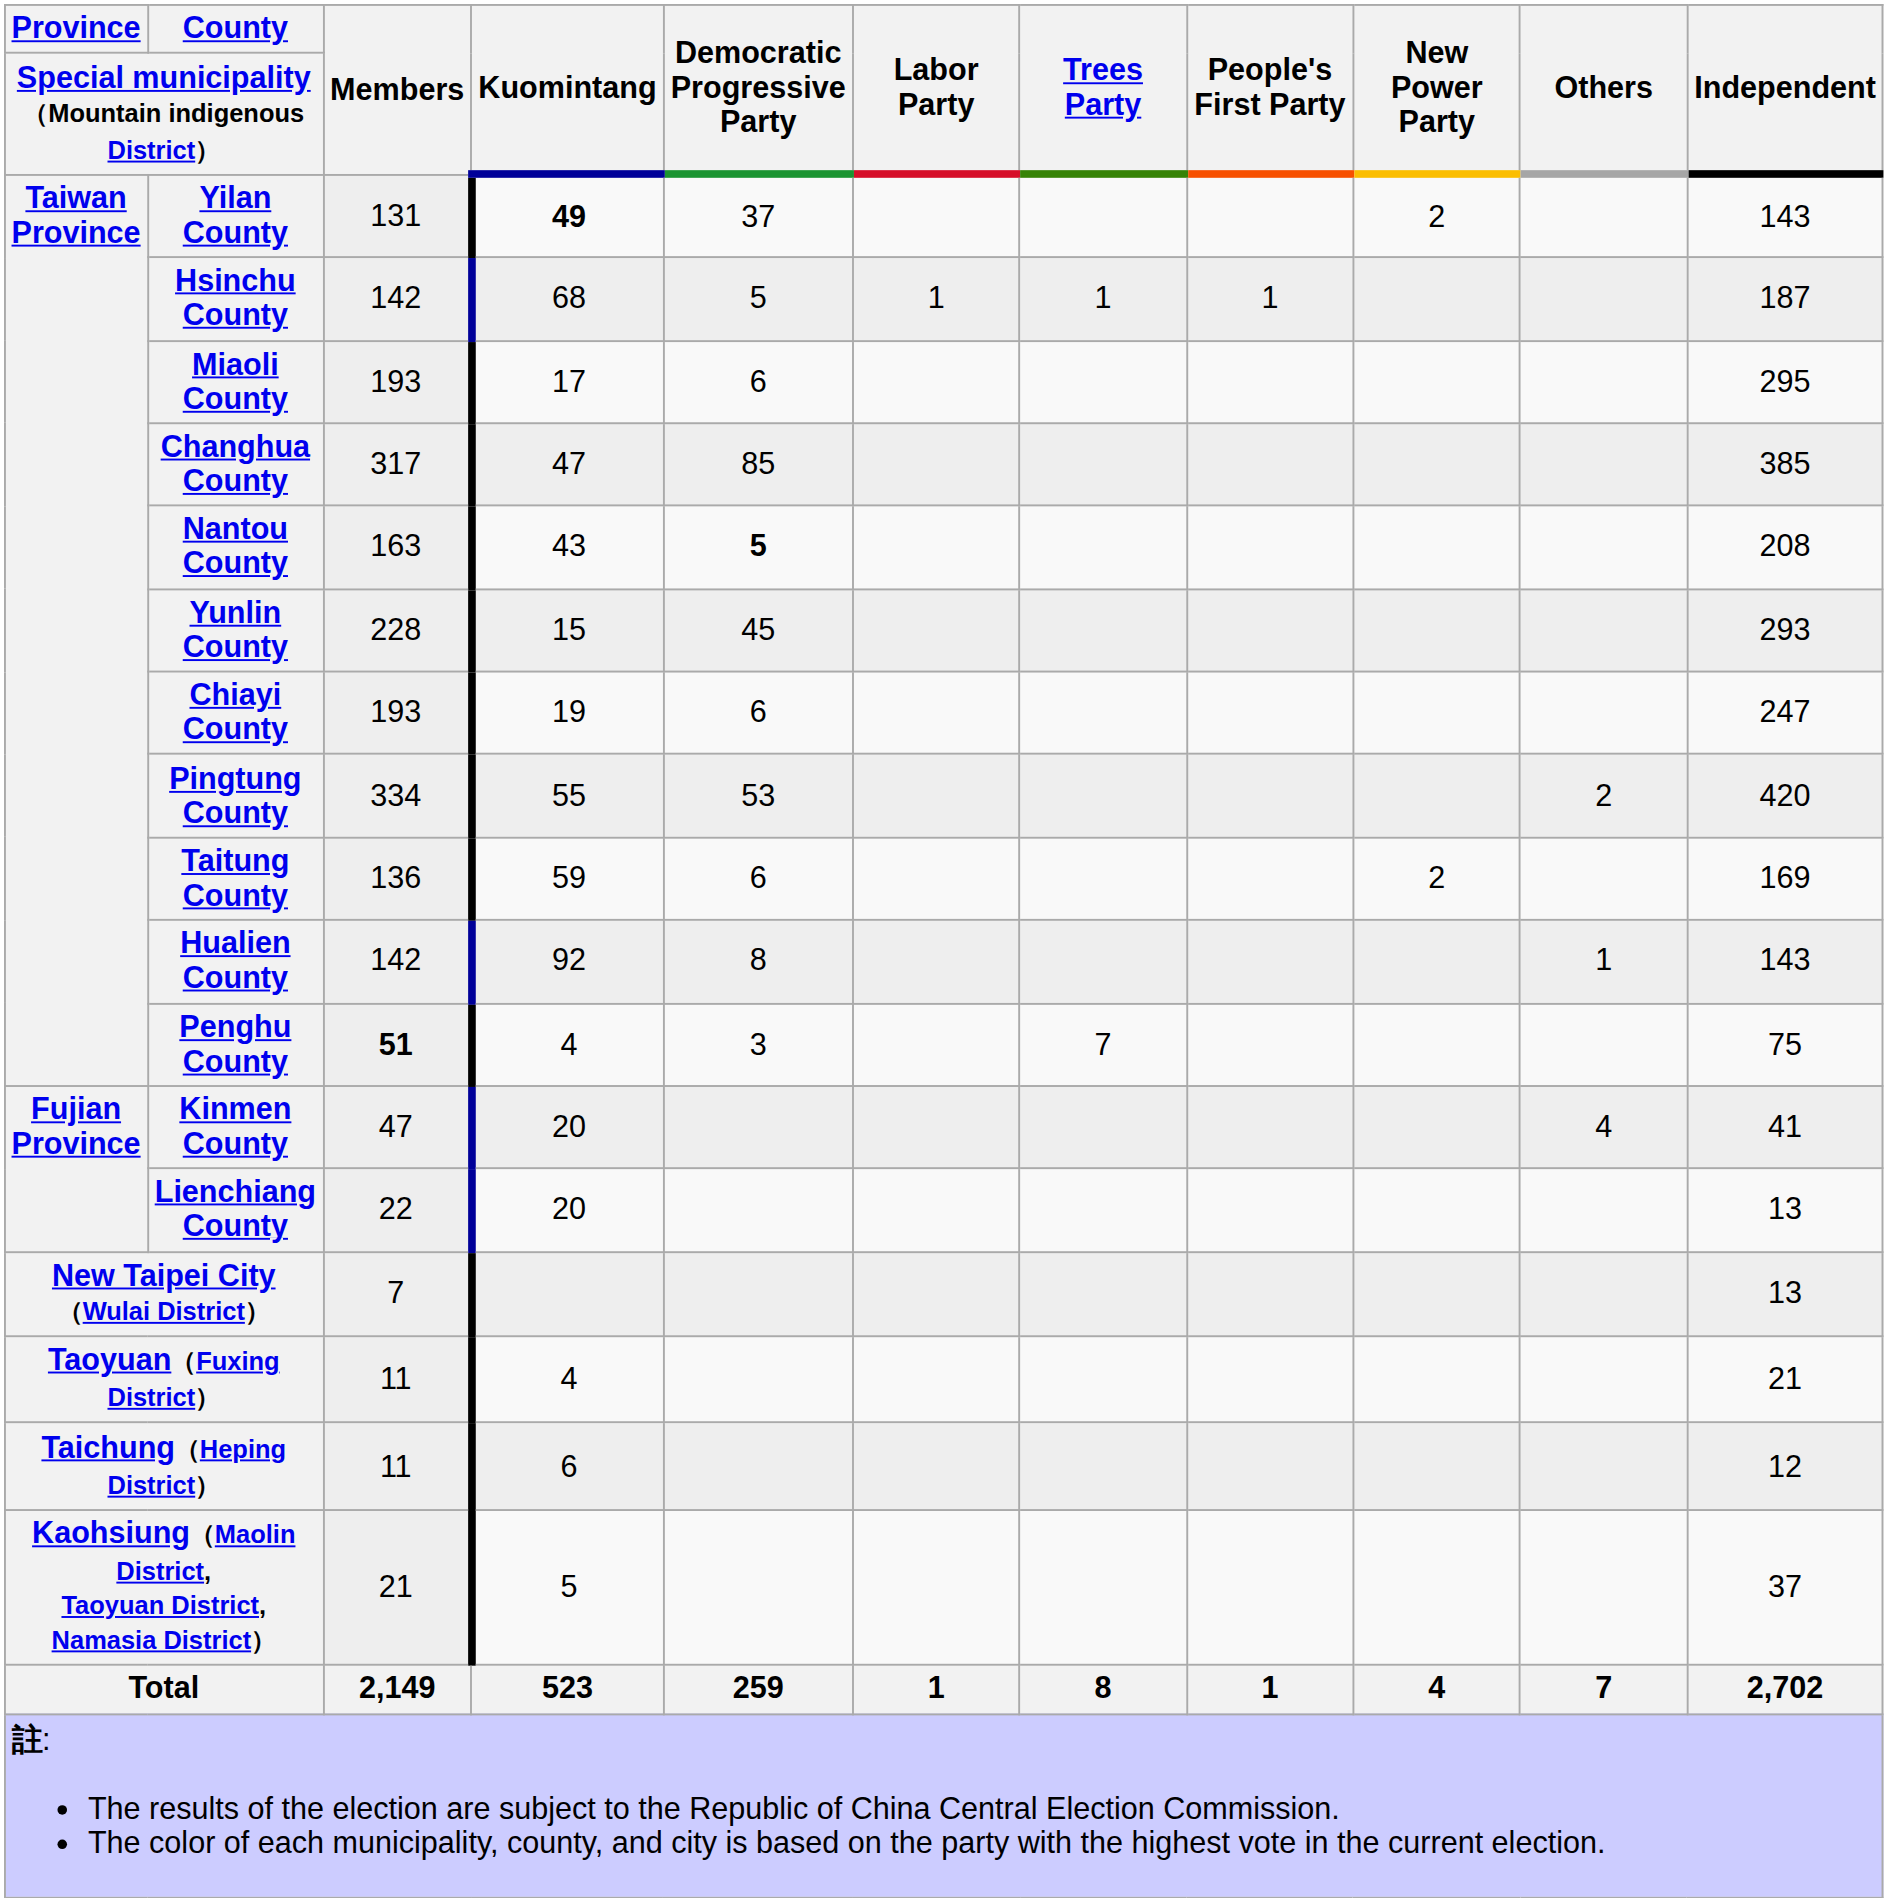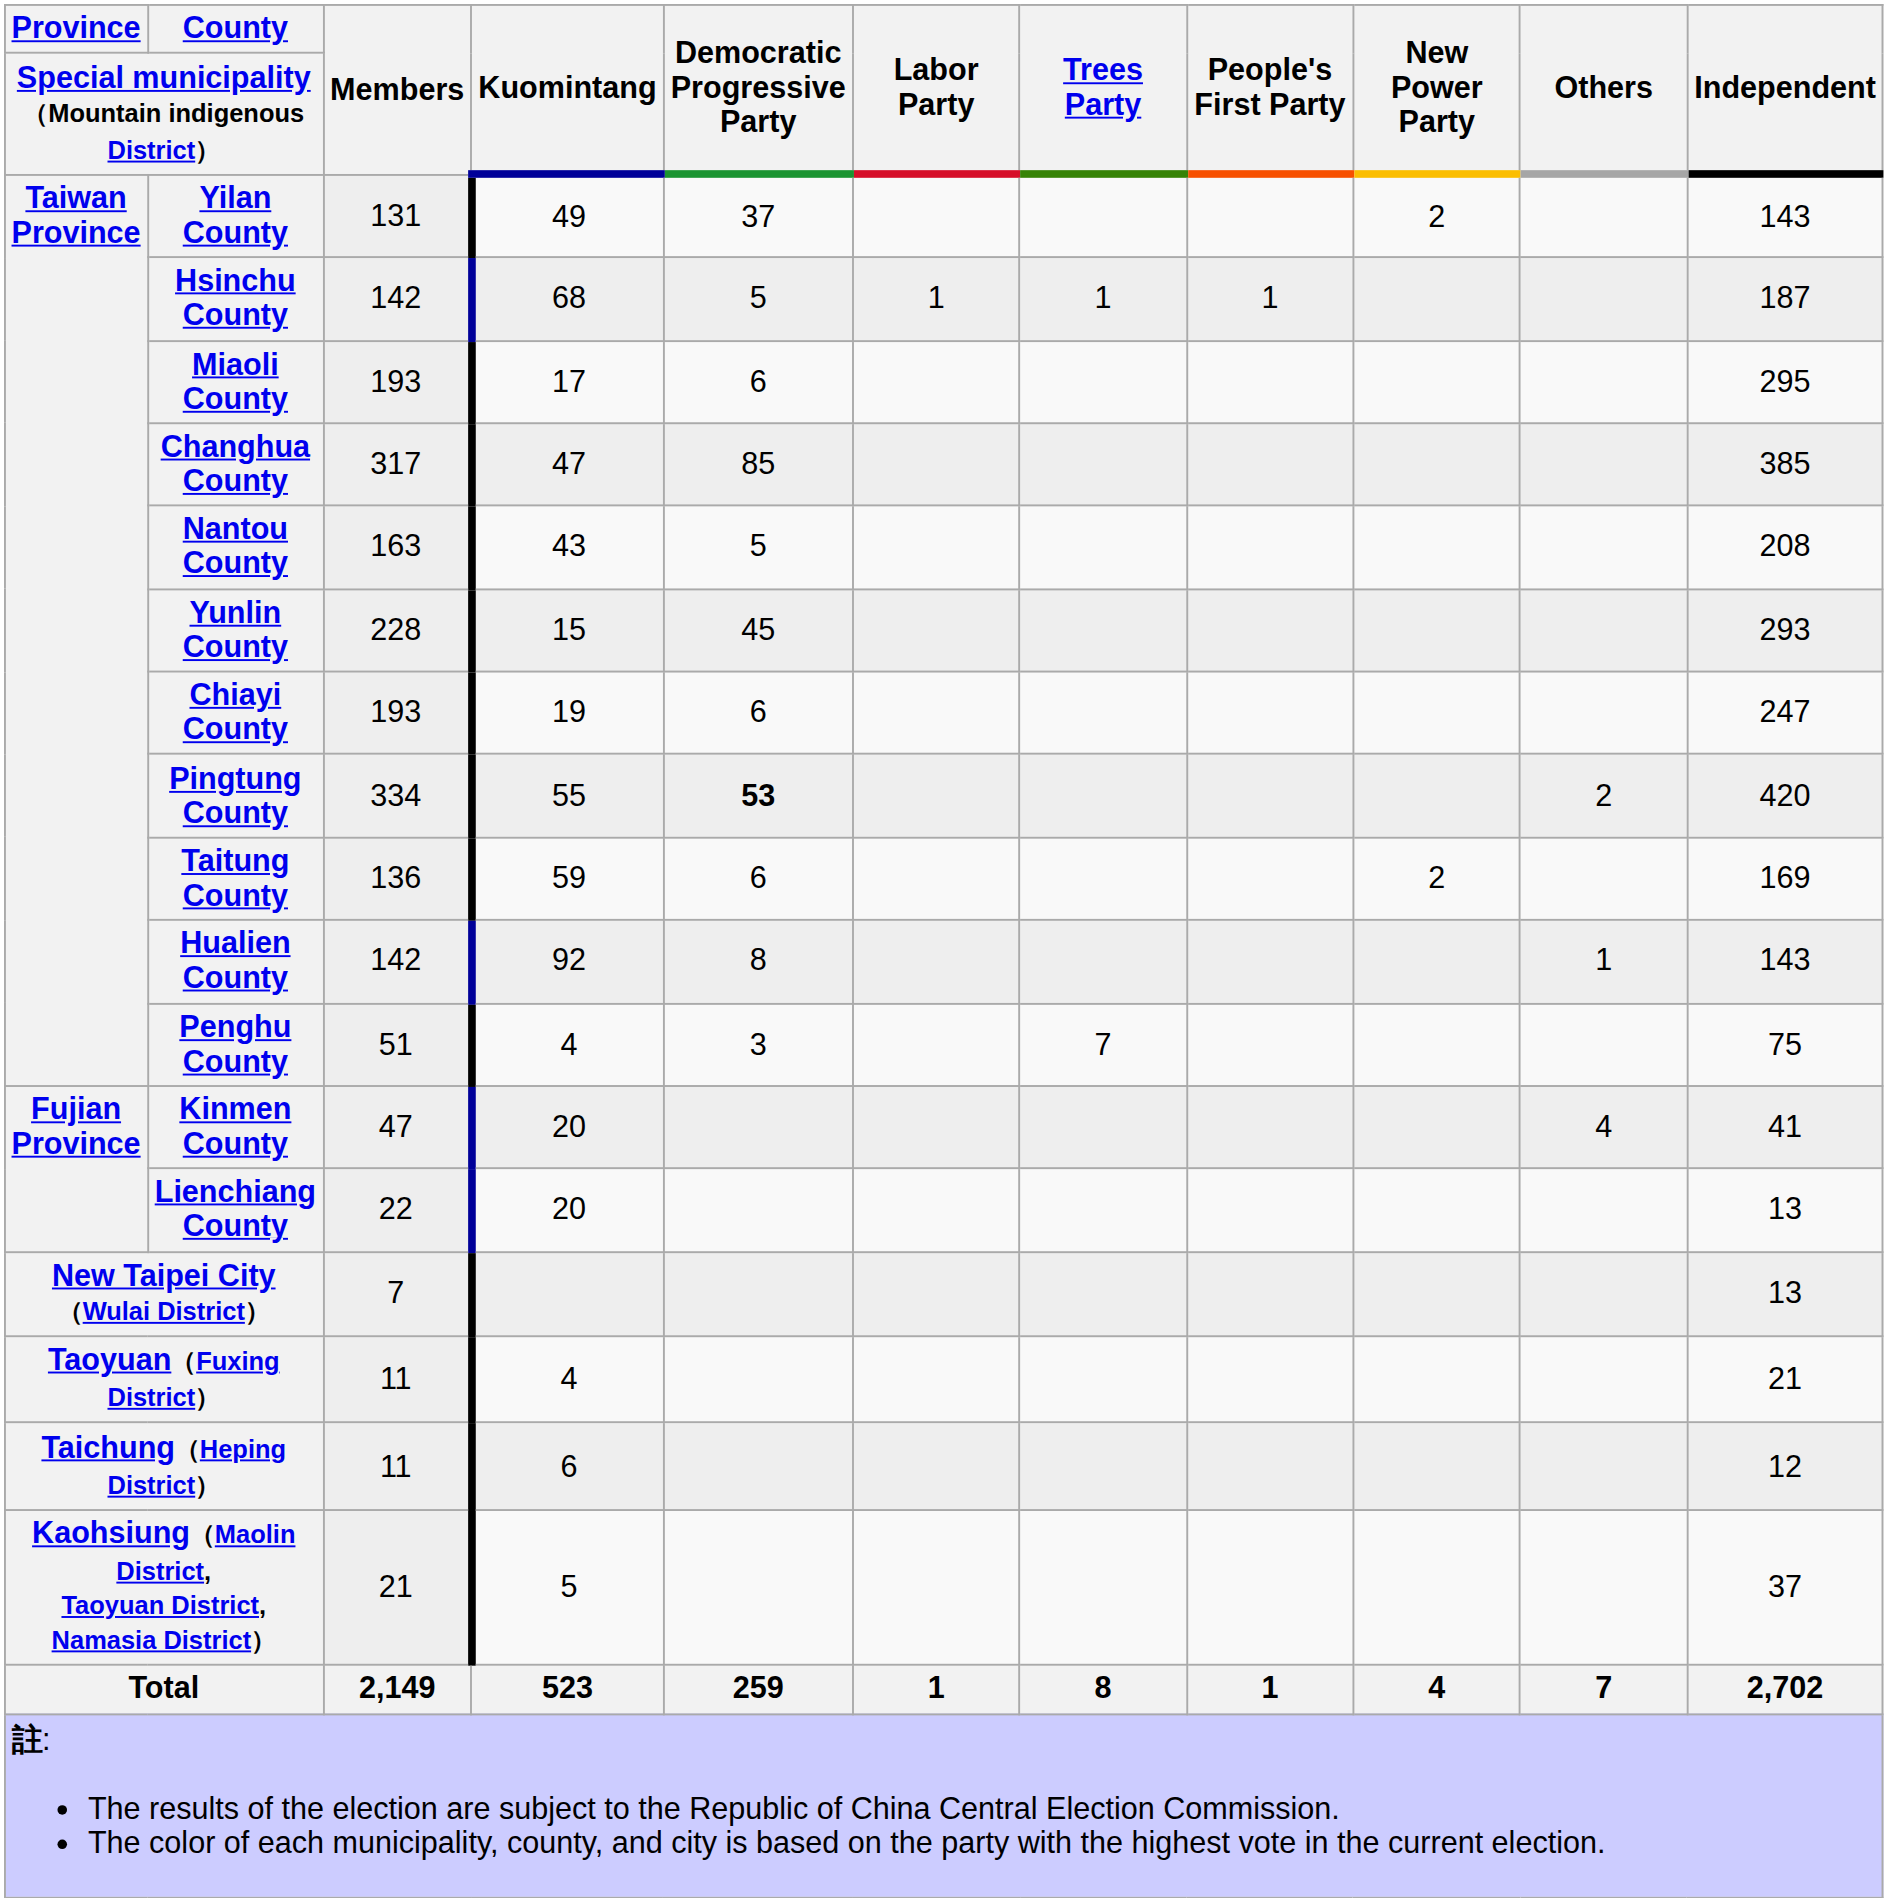(569, 216) bold -> (569, 216) normal
(758, 546) bold -> (758, 546) normal
(758, 795) normal -> (758, 795) bold
(396, 1043) bold -> (396, 1043) normal
